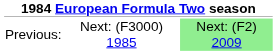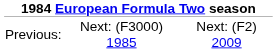(227, 34) lightgreen background -> (227, 34) no background
